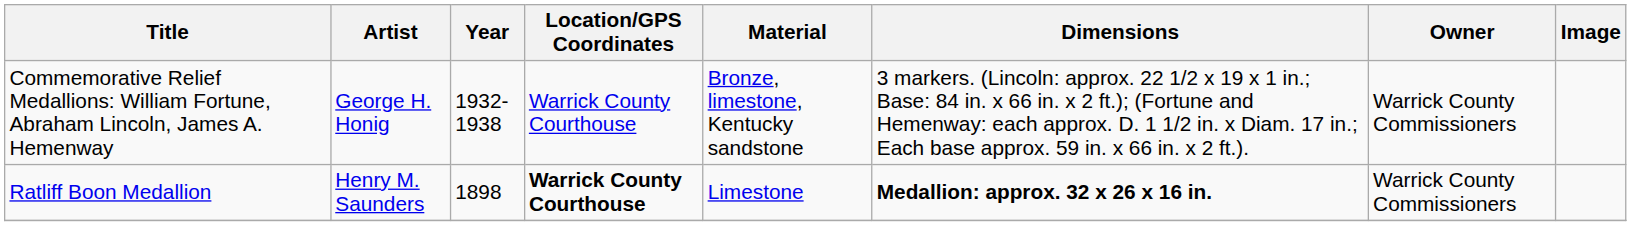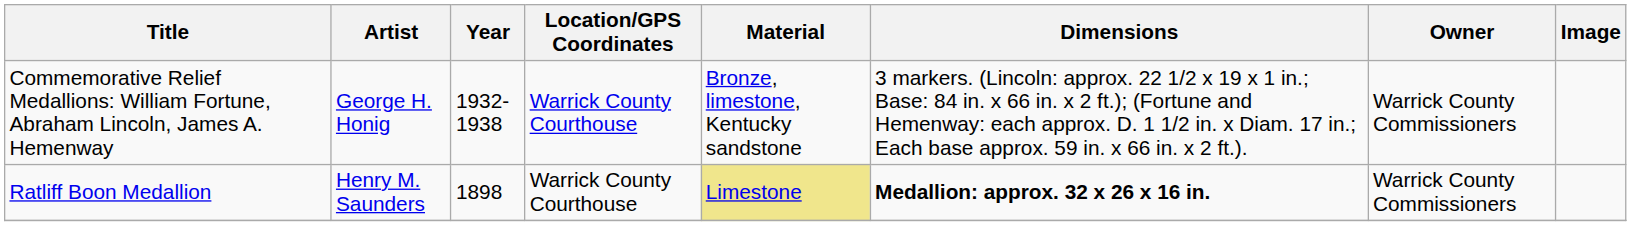(605, 192) bold -> (600, 192) normal
(756, 192) no background -> (754, 192) khaki background
